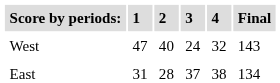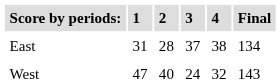rows swapped: (23, 74) <-> (24, 46)
